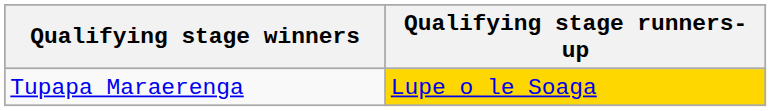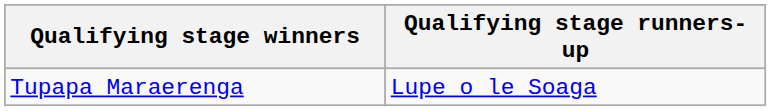(494, 87) gold background -> (494, 87) no background
